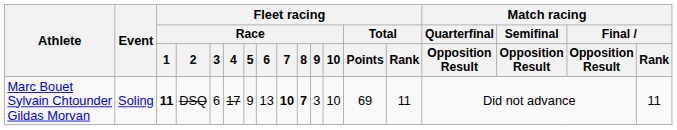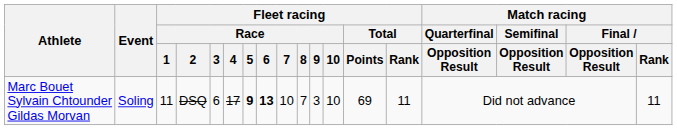(167, 101) bold -> (166, 101) normal
(250, 101) normal -> (250, 101) bold
(267, 101) normal -> (266, 101) bold
(287, 101) bold -> (287, 101) normal
(304, 101) bold -> (303, 101) normal
